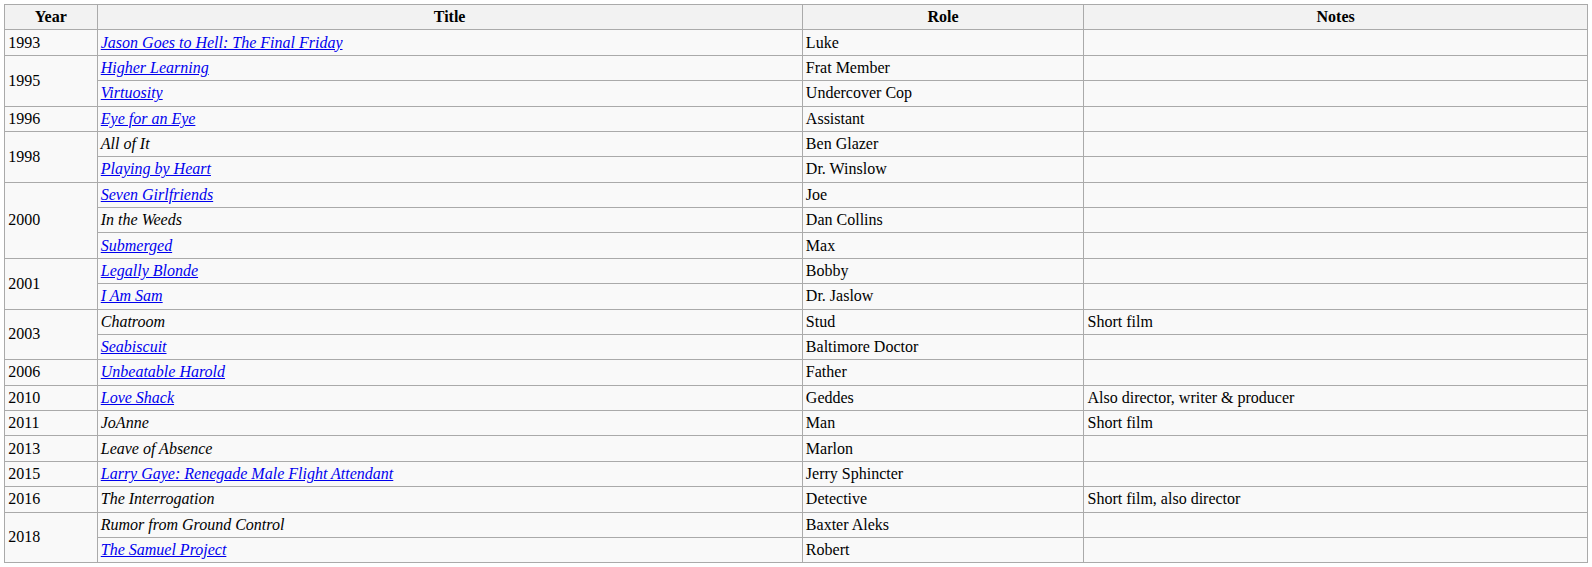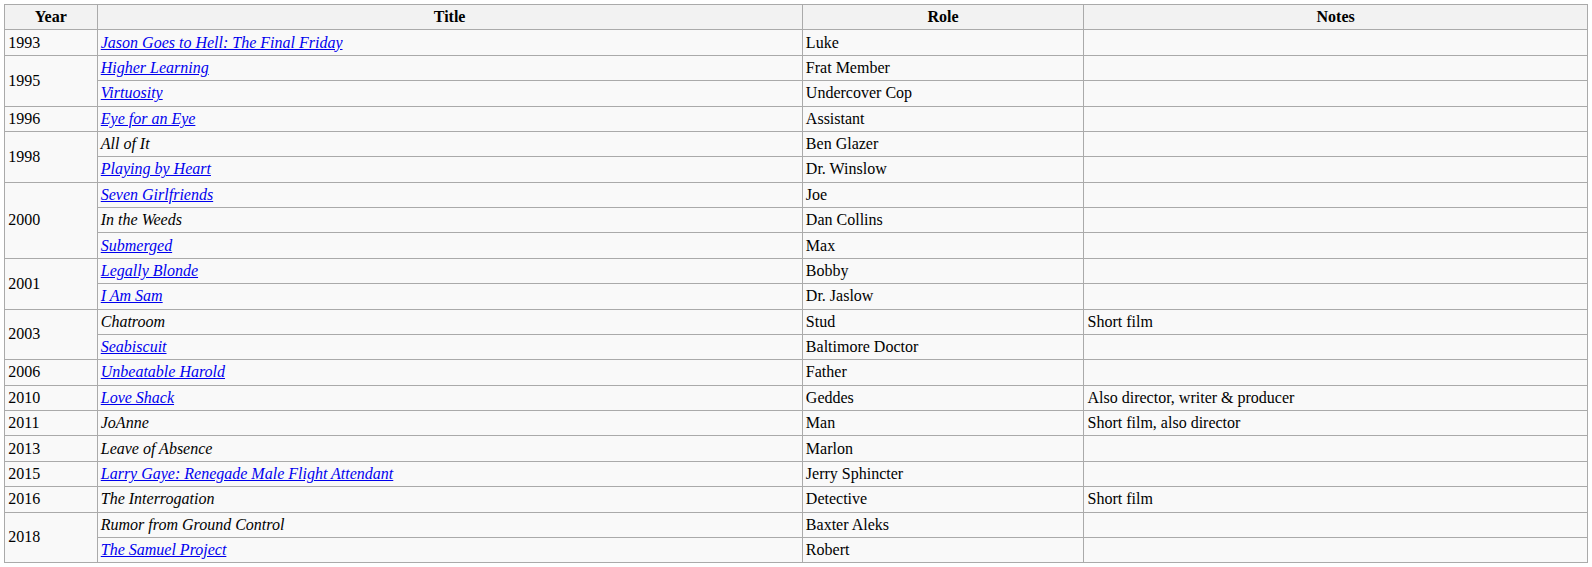(1120, 423) Short film -> (1164, 423) Short film, also director
(1164, 499) Short film, also director -> (1120, 499) Short film
